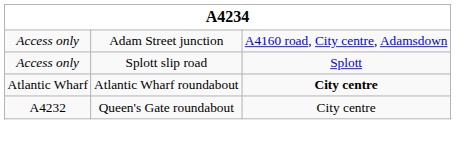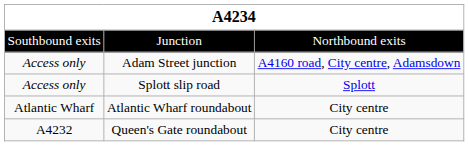+ row: (179, 41)
(346, 85) bold -> (359, 107) normal
